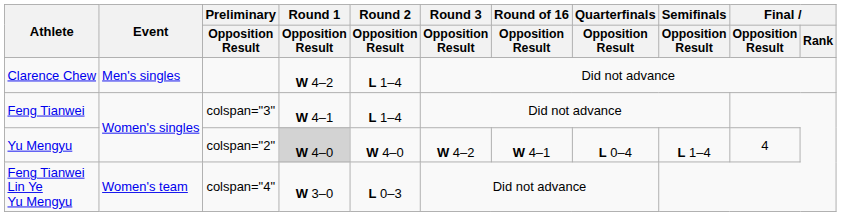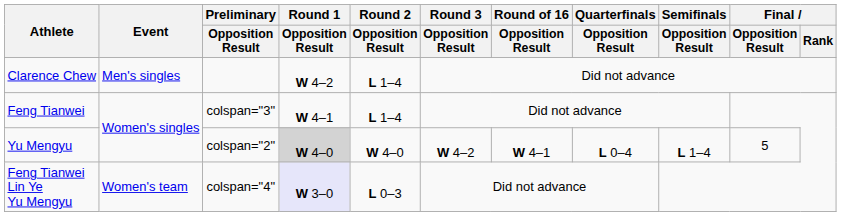(765, 145) 4 -> (765, 145) 5
(314, 195) no background -> (314, 195) lavender background
